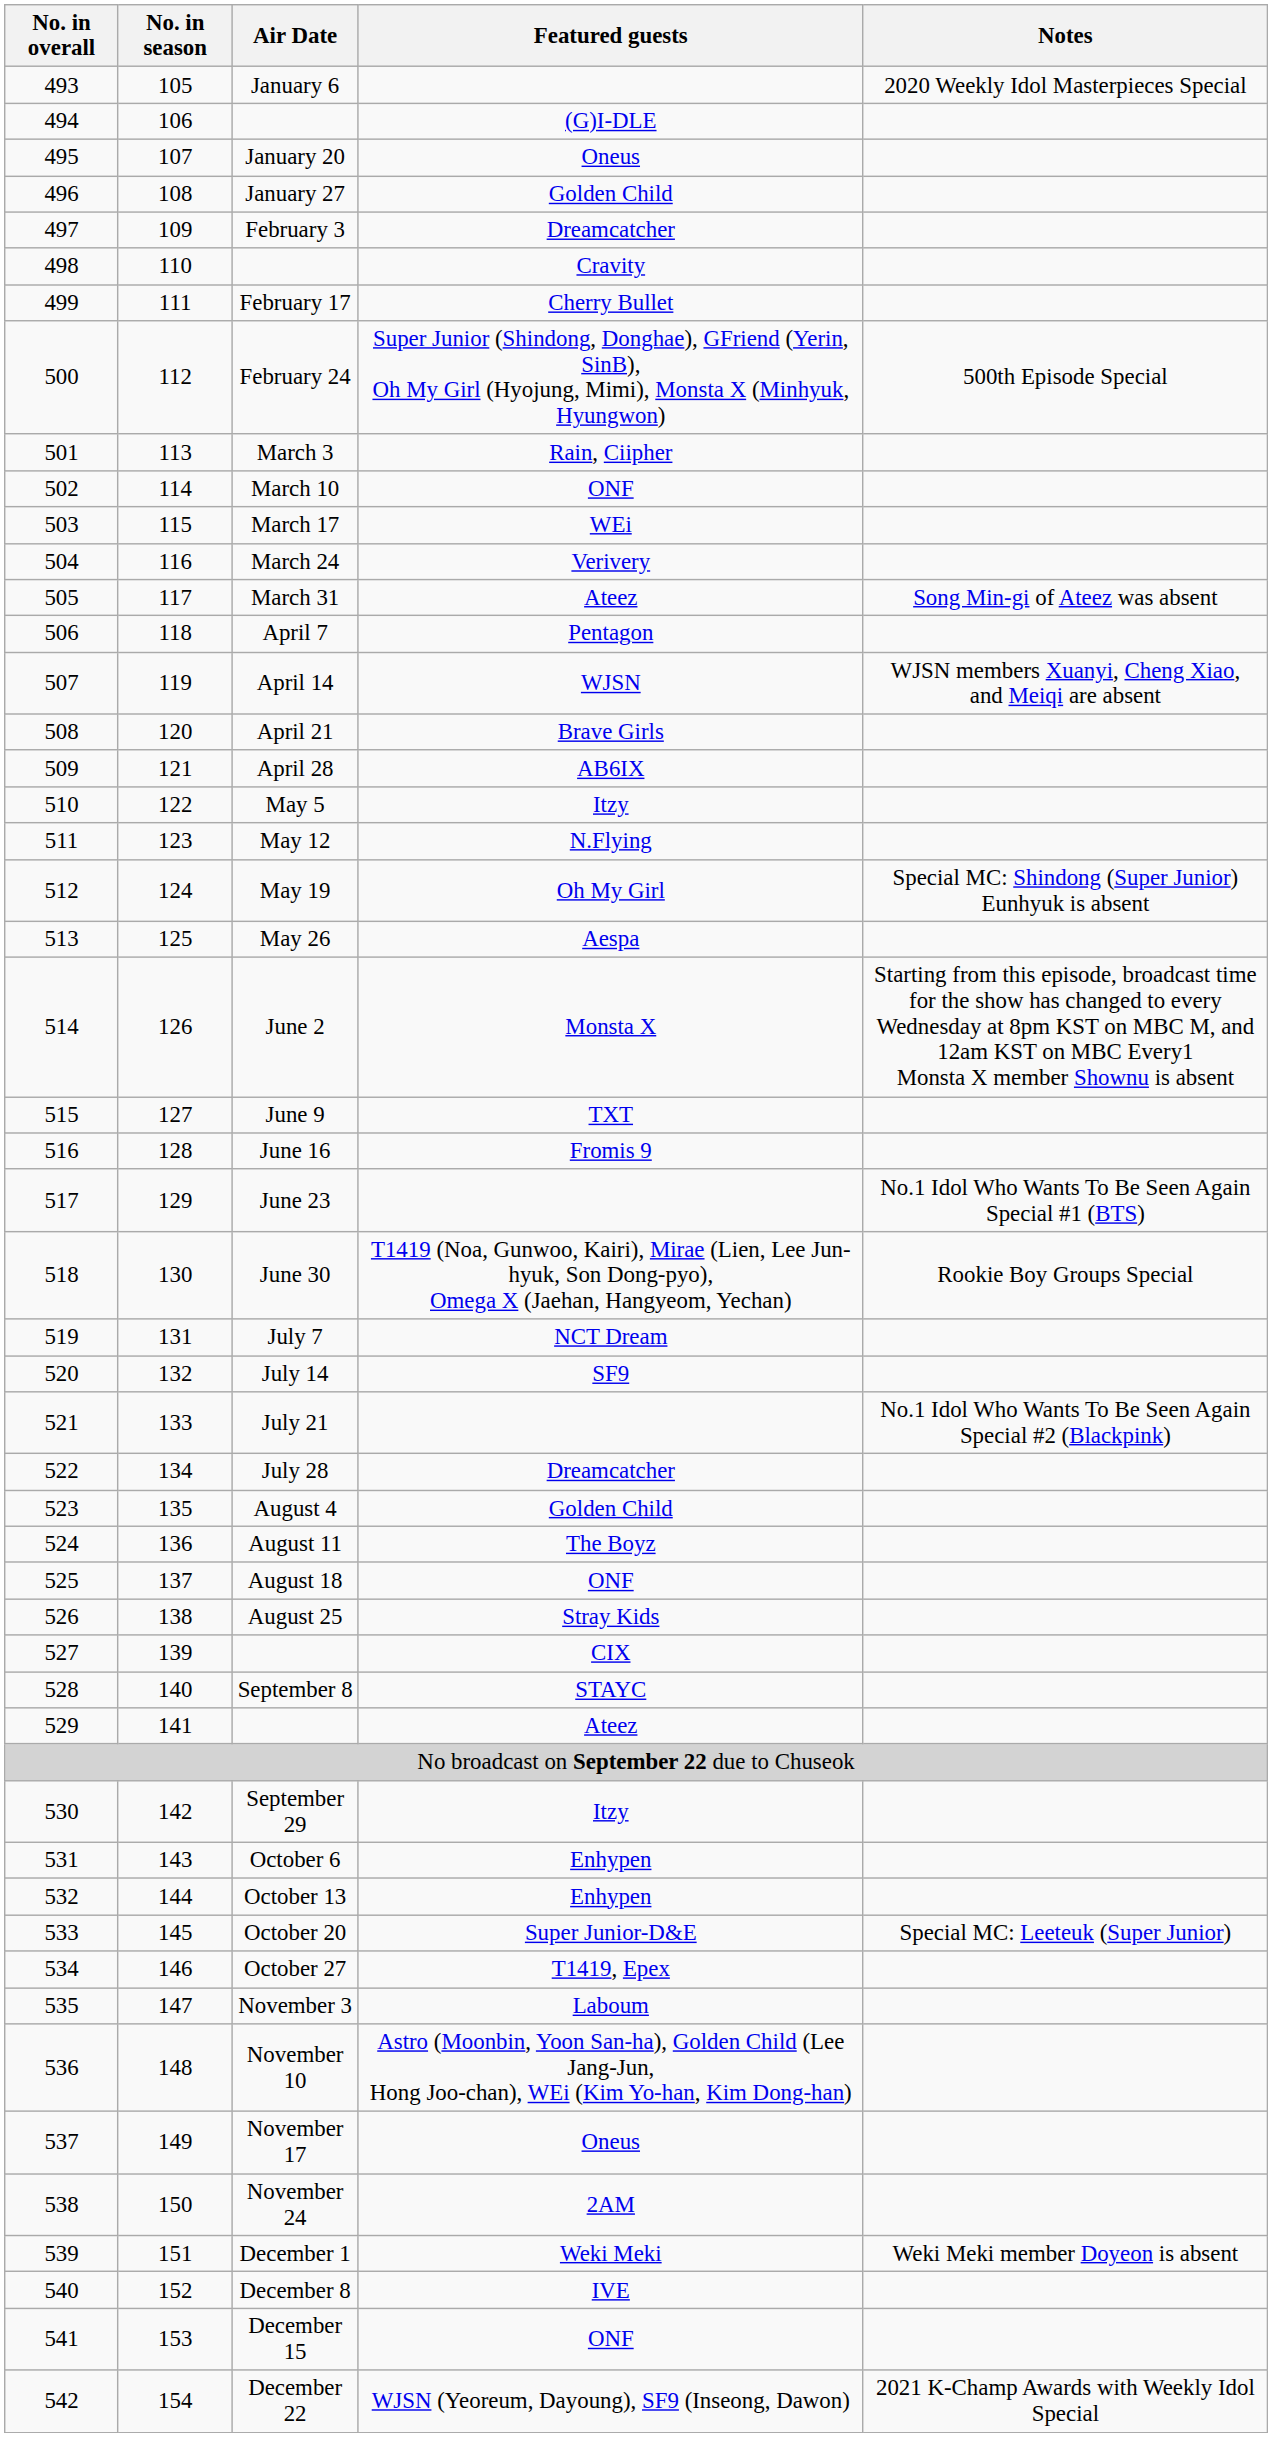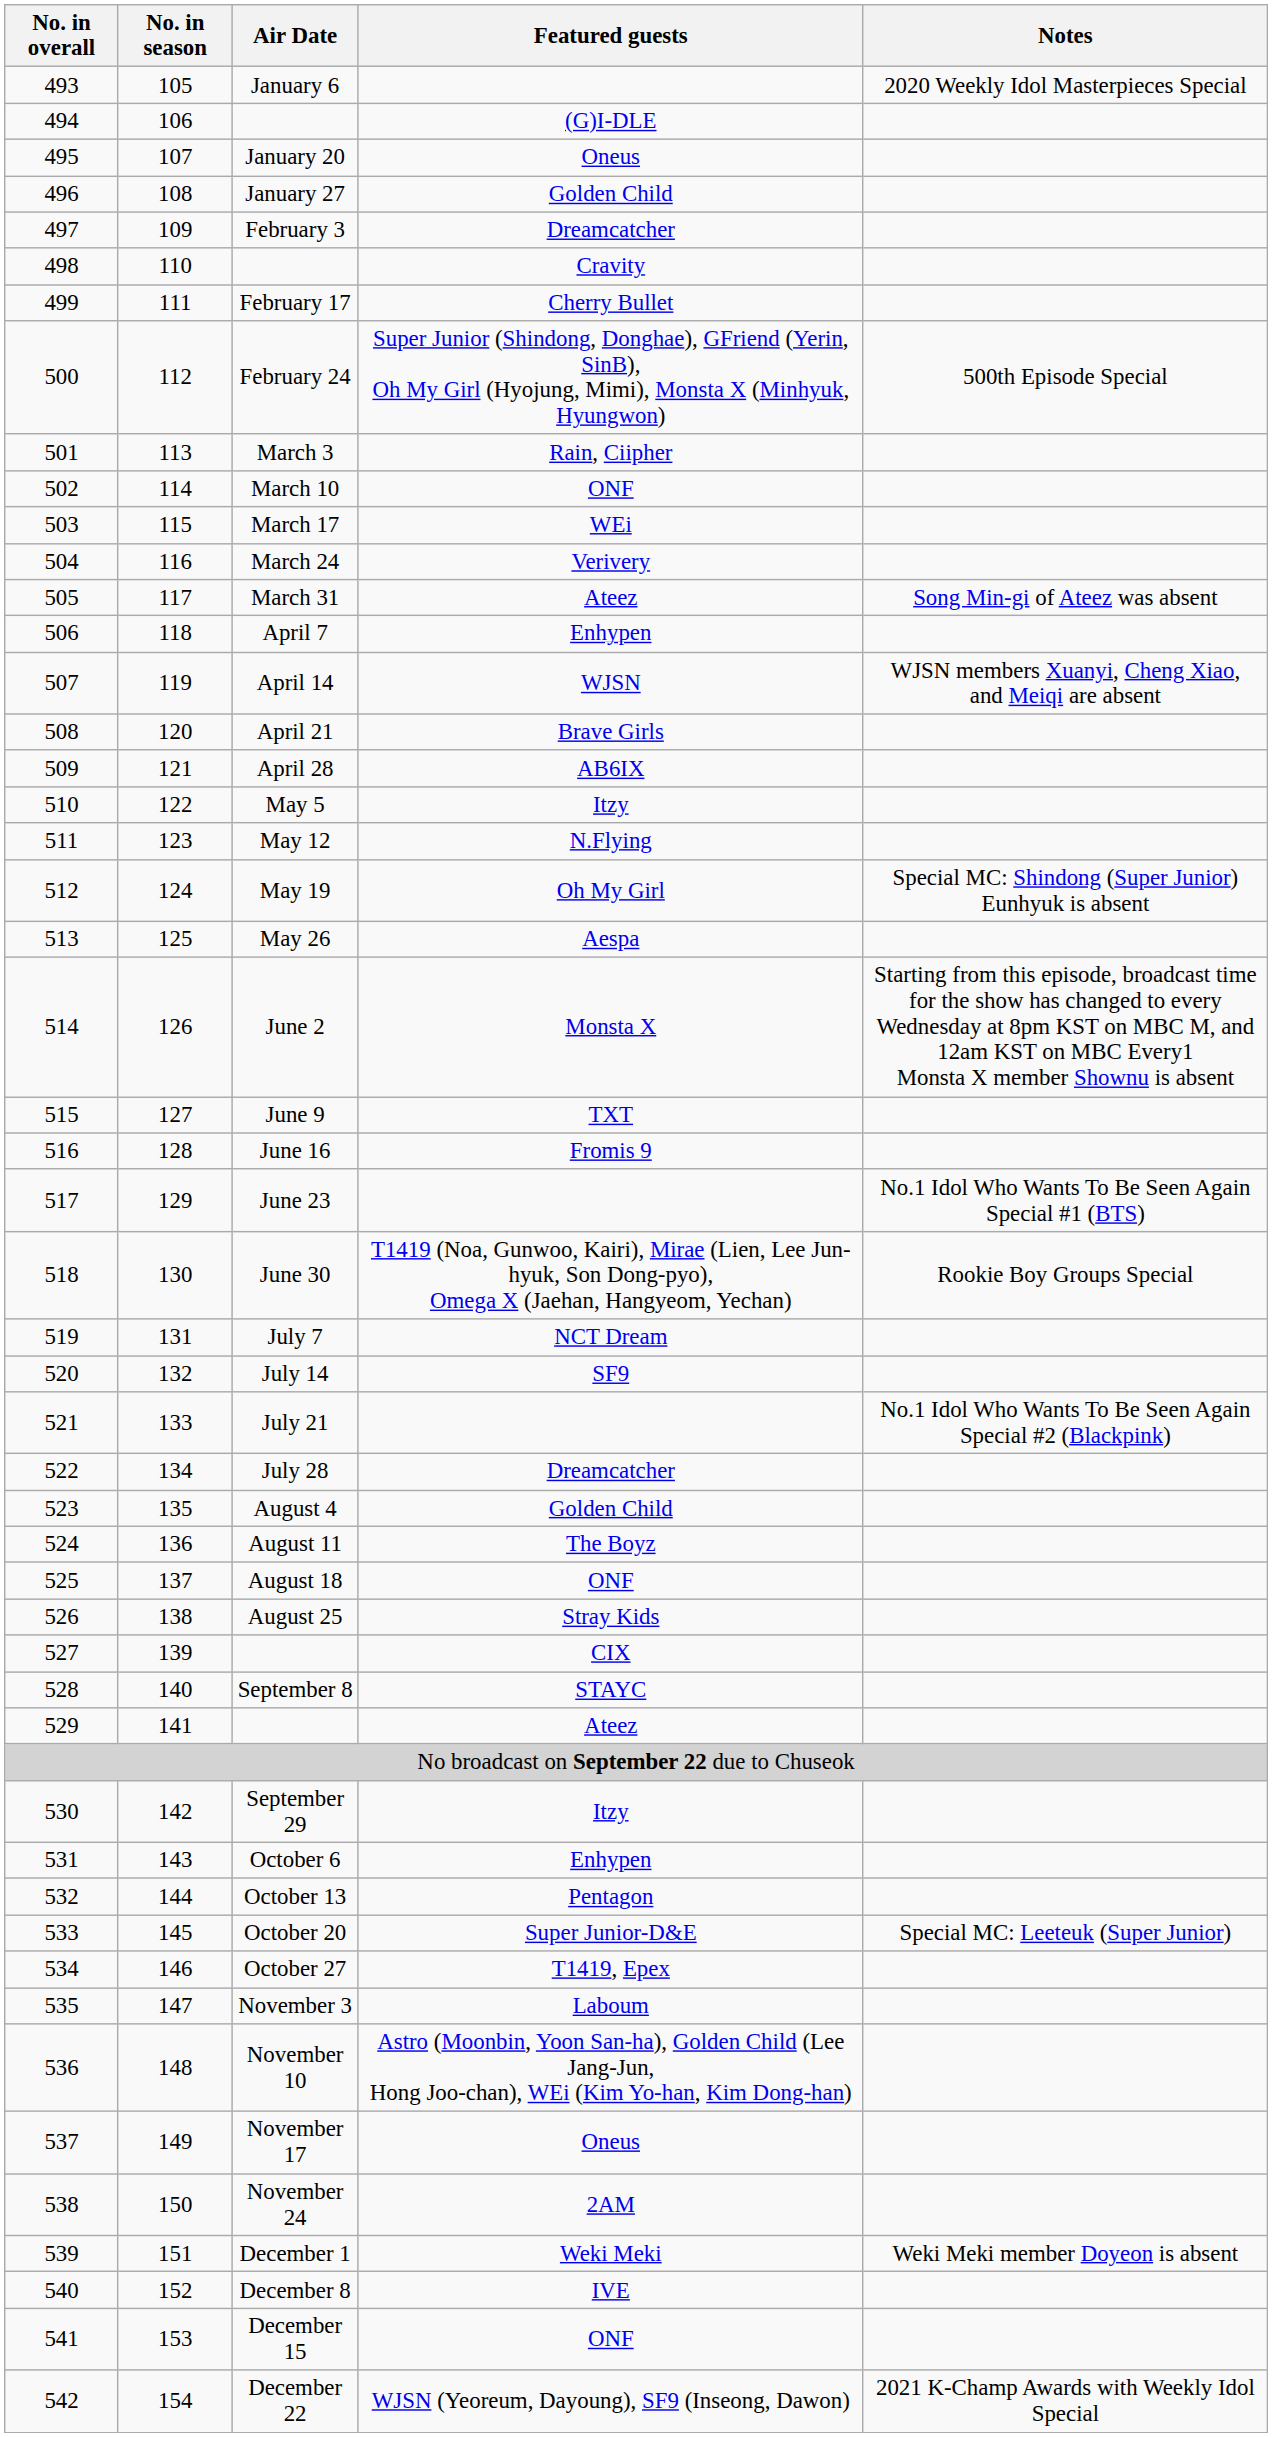(611, 633) Pentagon -> (611, 633) Enhypen
(611, 1896) Enhypen -> (611, 1896) Pentagon
